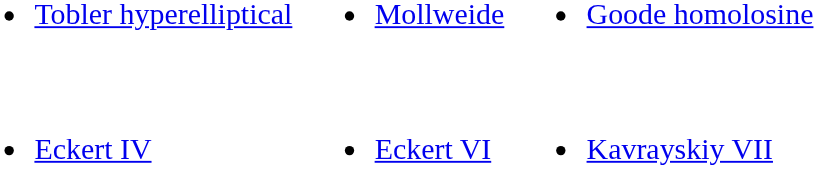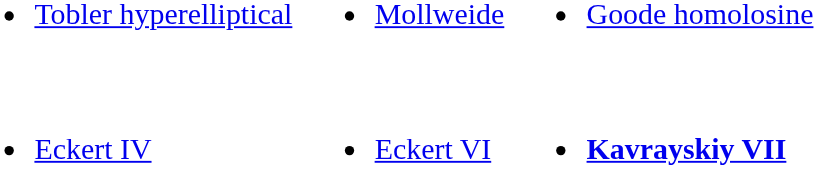(663, 150) normal -> (663, 150) bold
